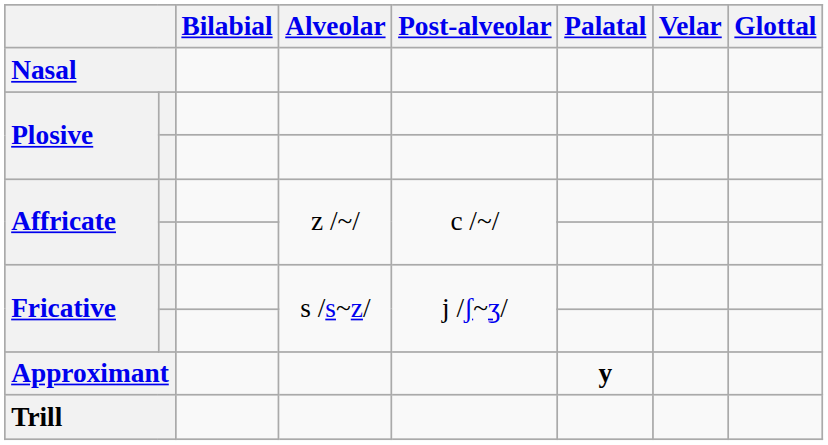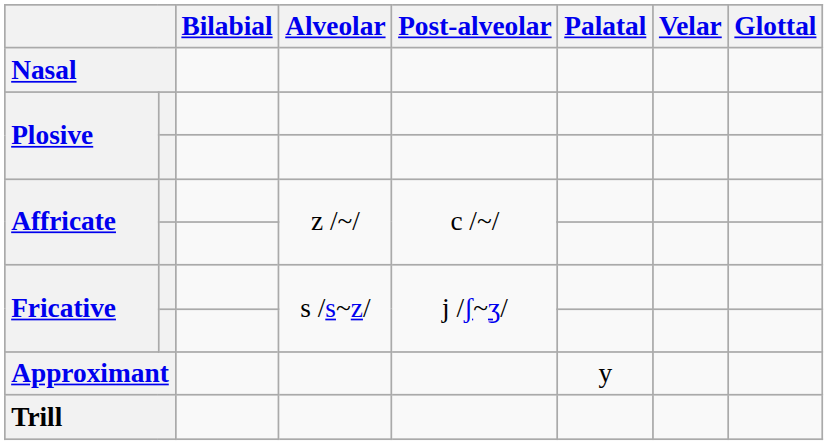(605, 373) bold -> (605, 373) normal
